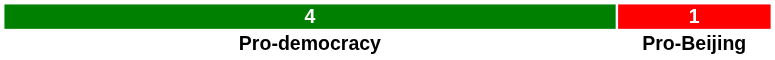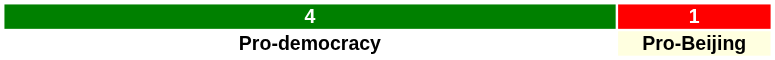(694, 43) no background -> (694, 43) lightyellow background
